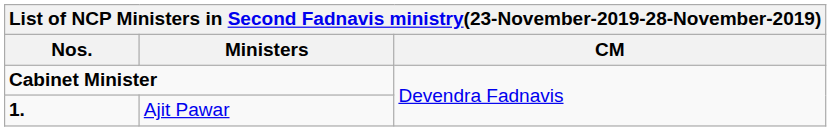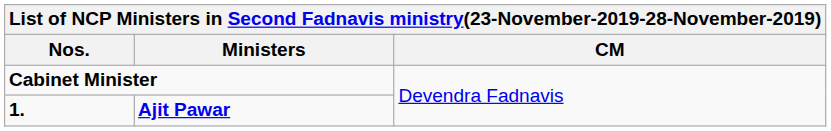(187, 110) normal -> (184, 110) bold
